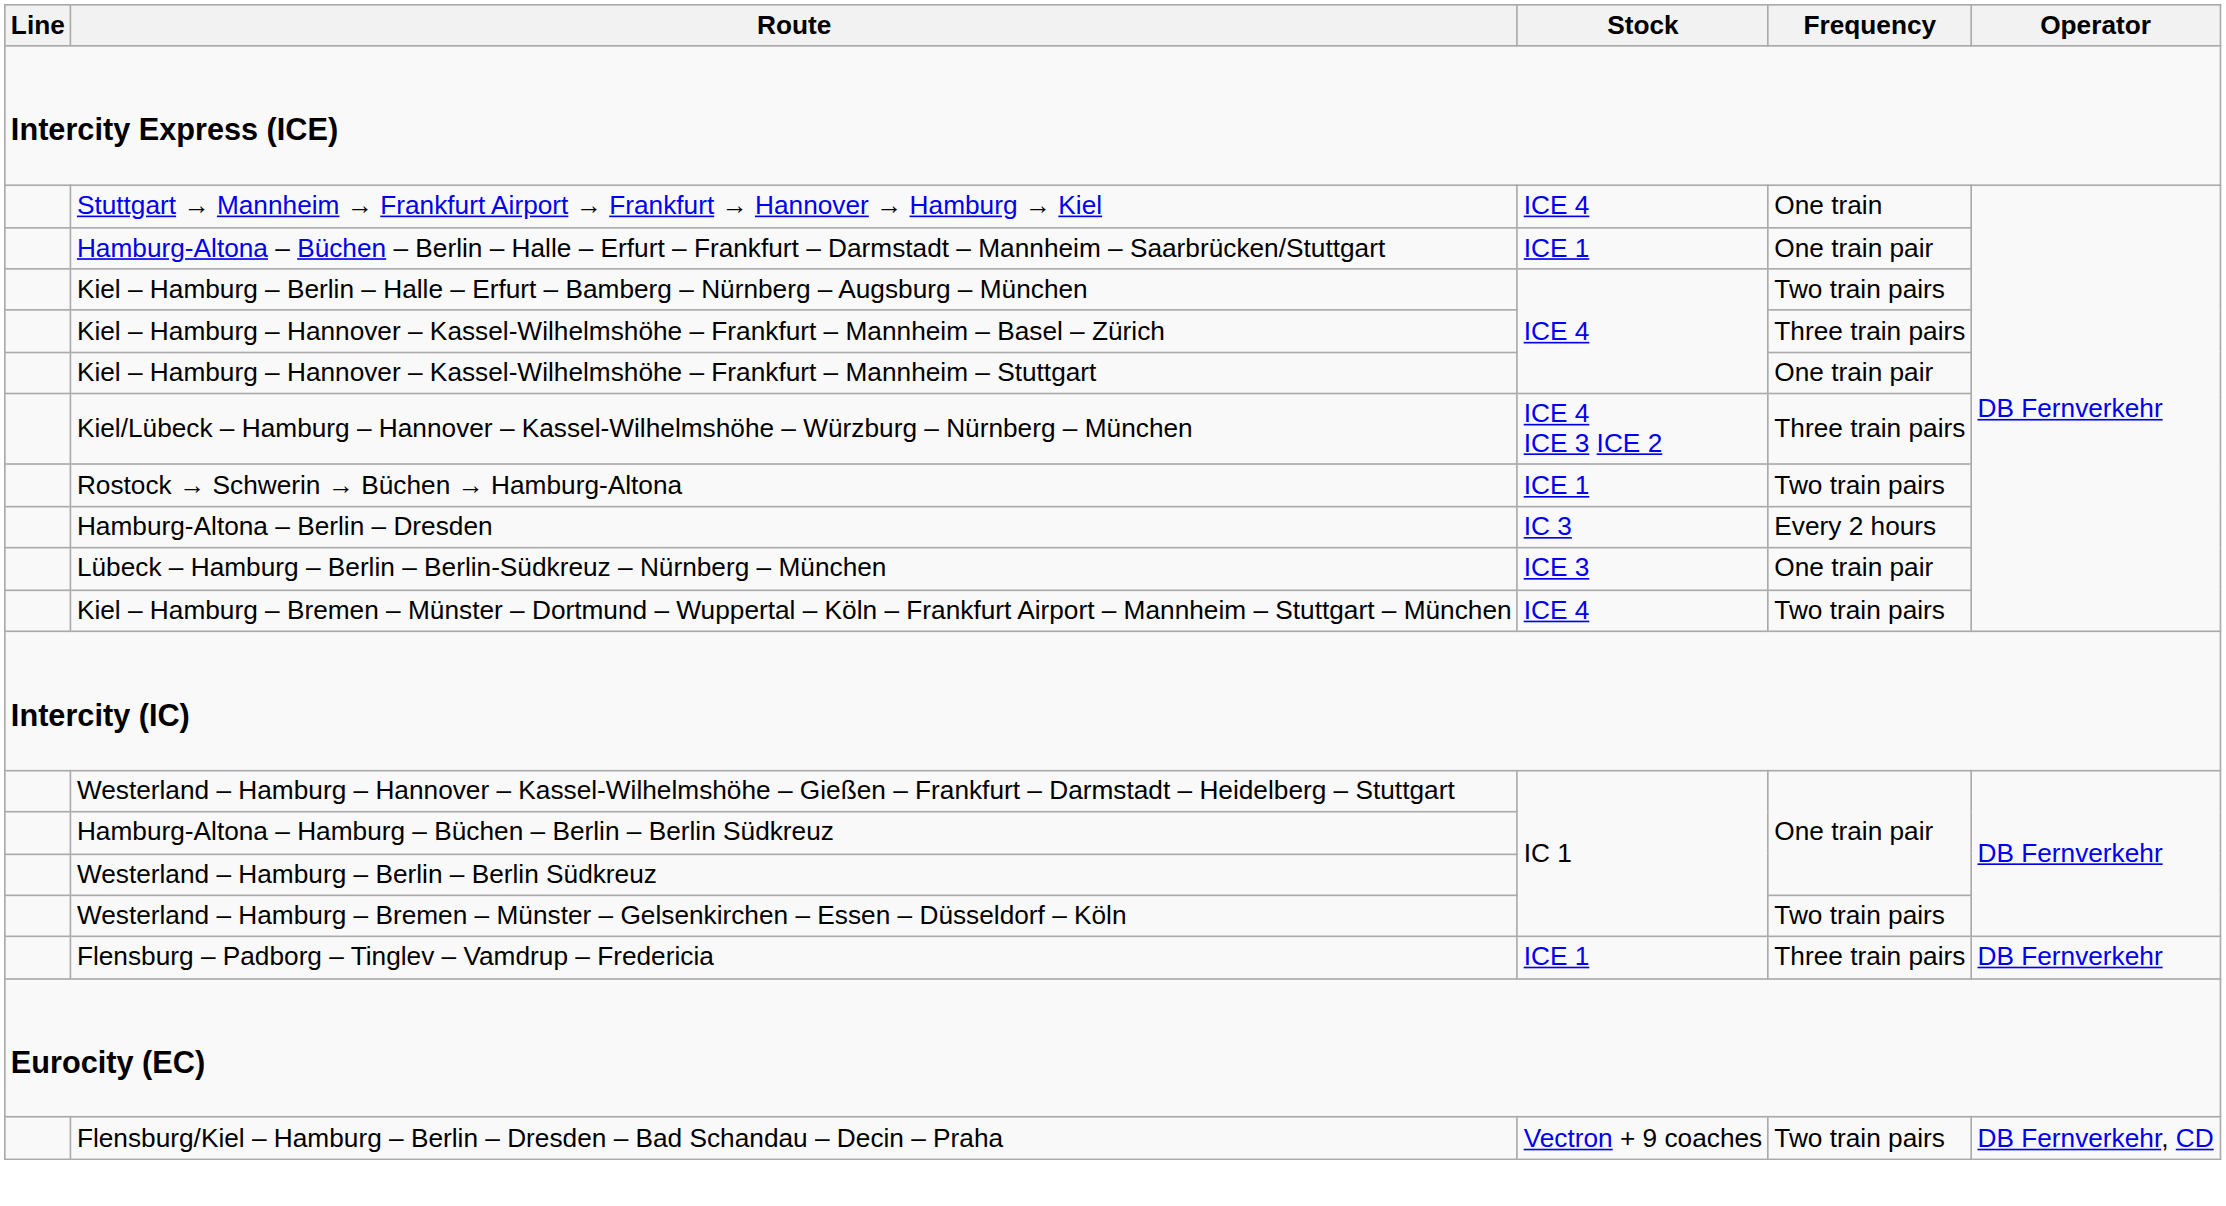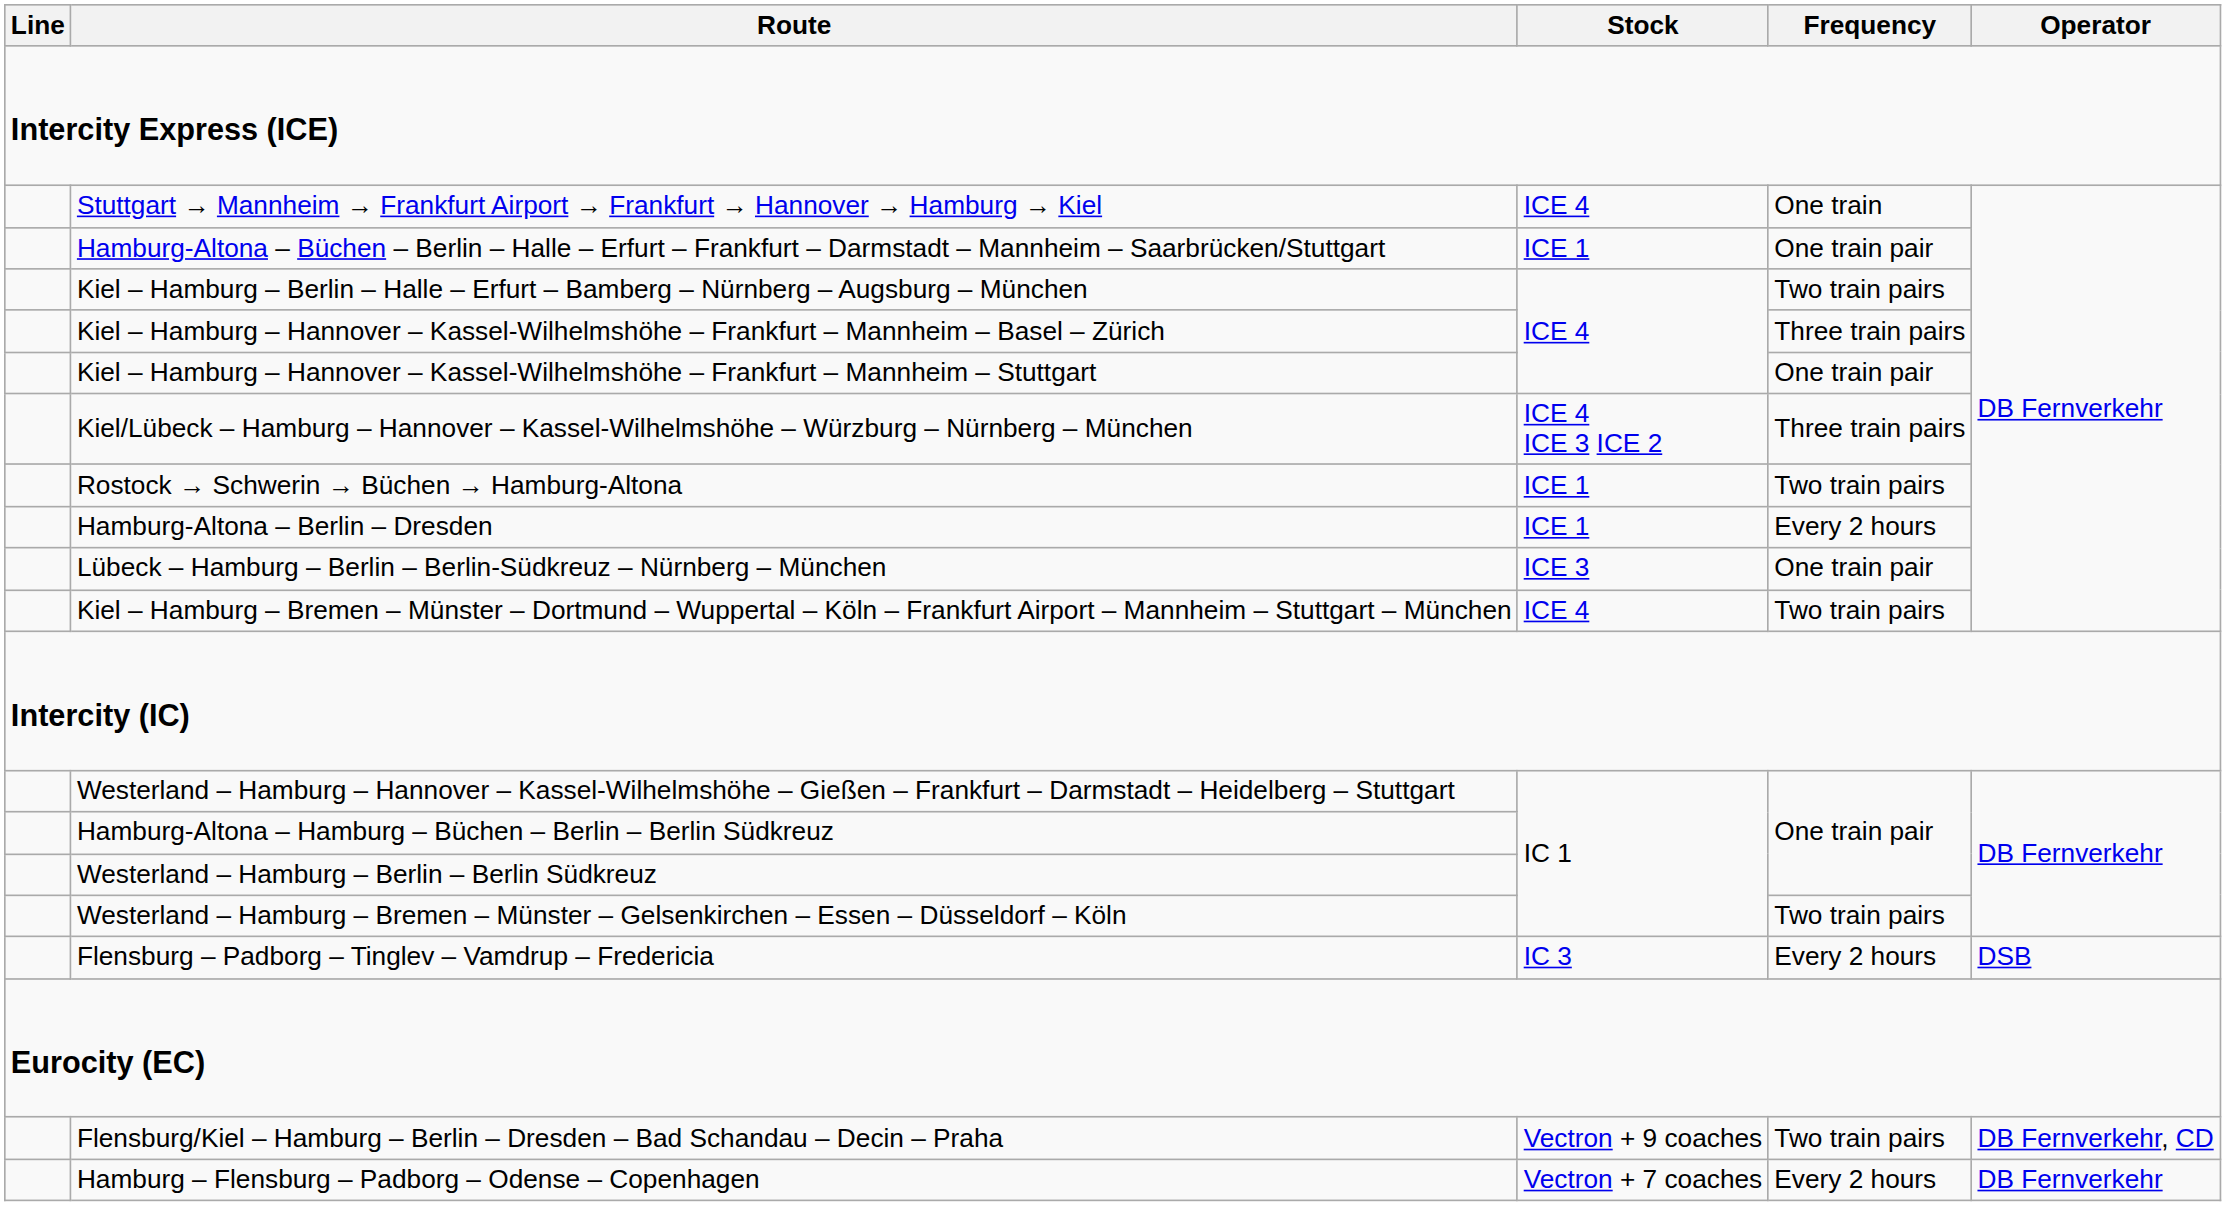(1548, 526) IC 3 -> (1557, 526) ICE 1
(1557, 957) ICE 1 -> (1548, 957) IC 3
(1870, 957) Three train pairs -> (1855, 957) Every 2 hours
(2070, 957) DB Fernverkehr -> (2004, 957) DSB
+ row: (418, 1179)
